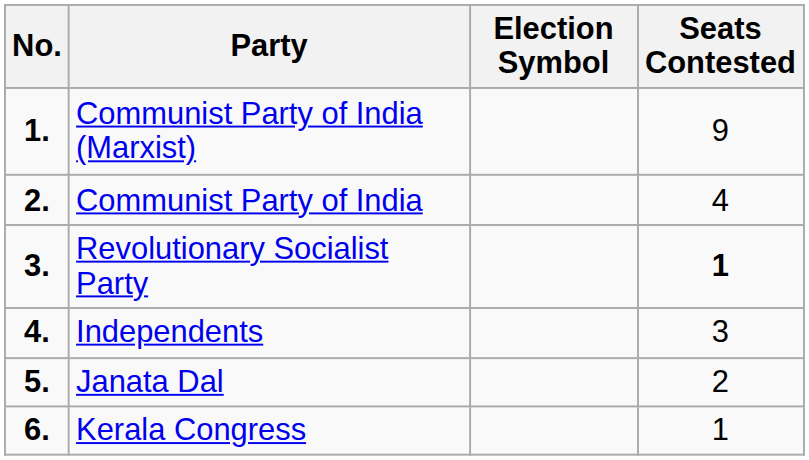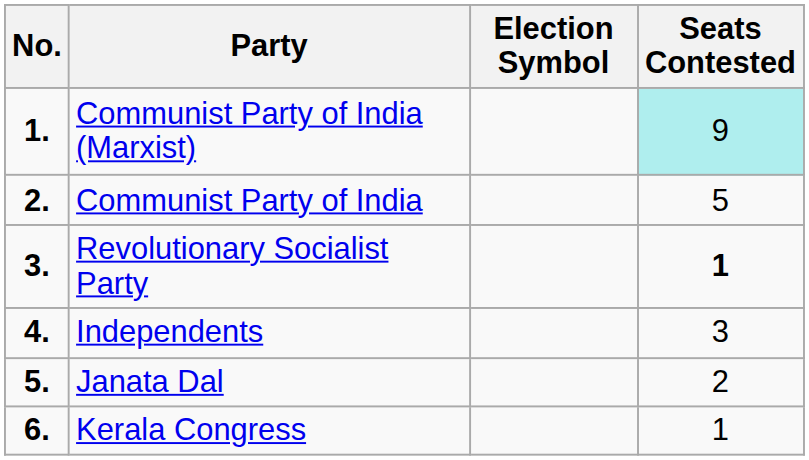(720, 131) no background -> (720, 131) paleturquoise background
(720, 199) 4 -> (720, 199) 5
